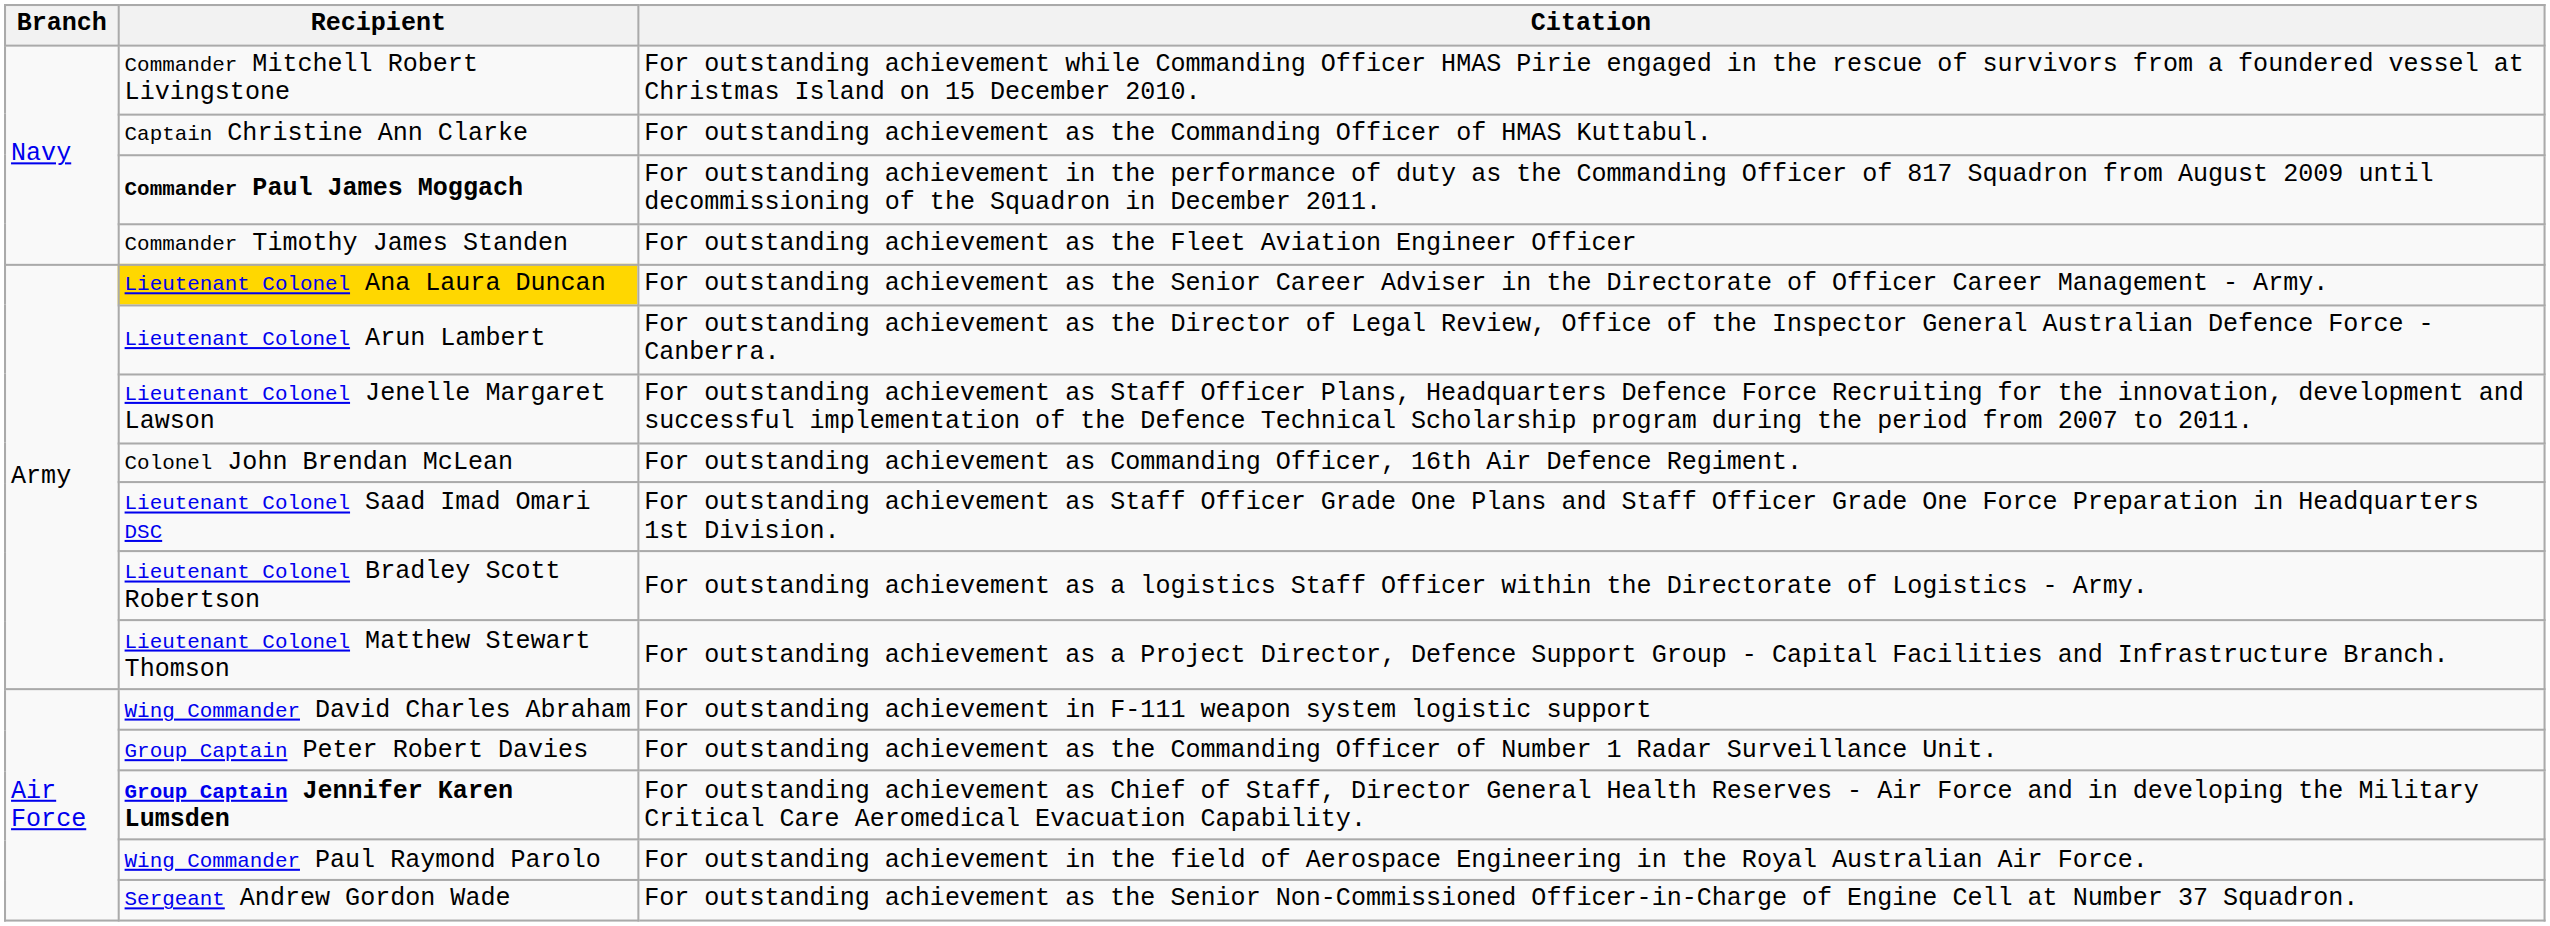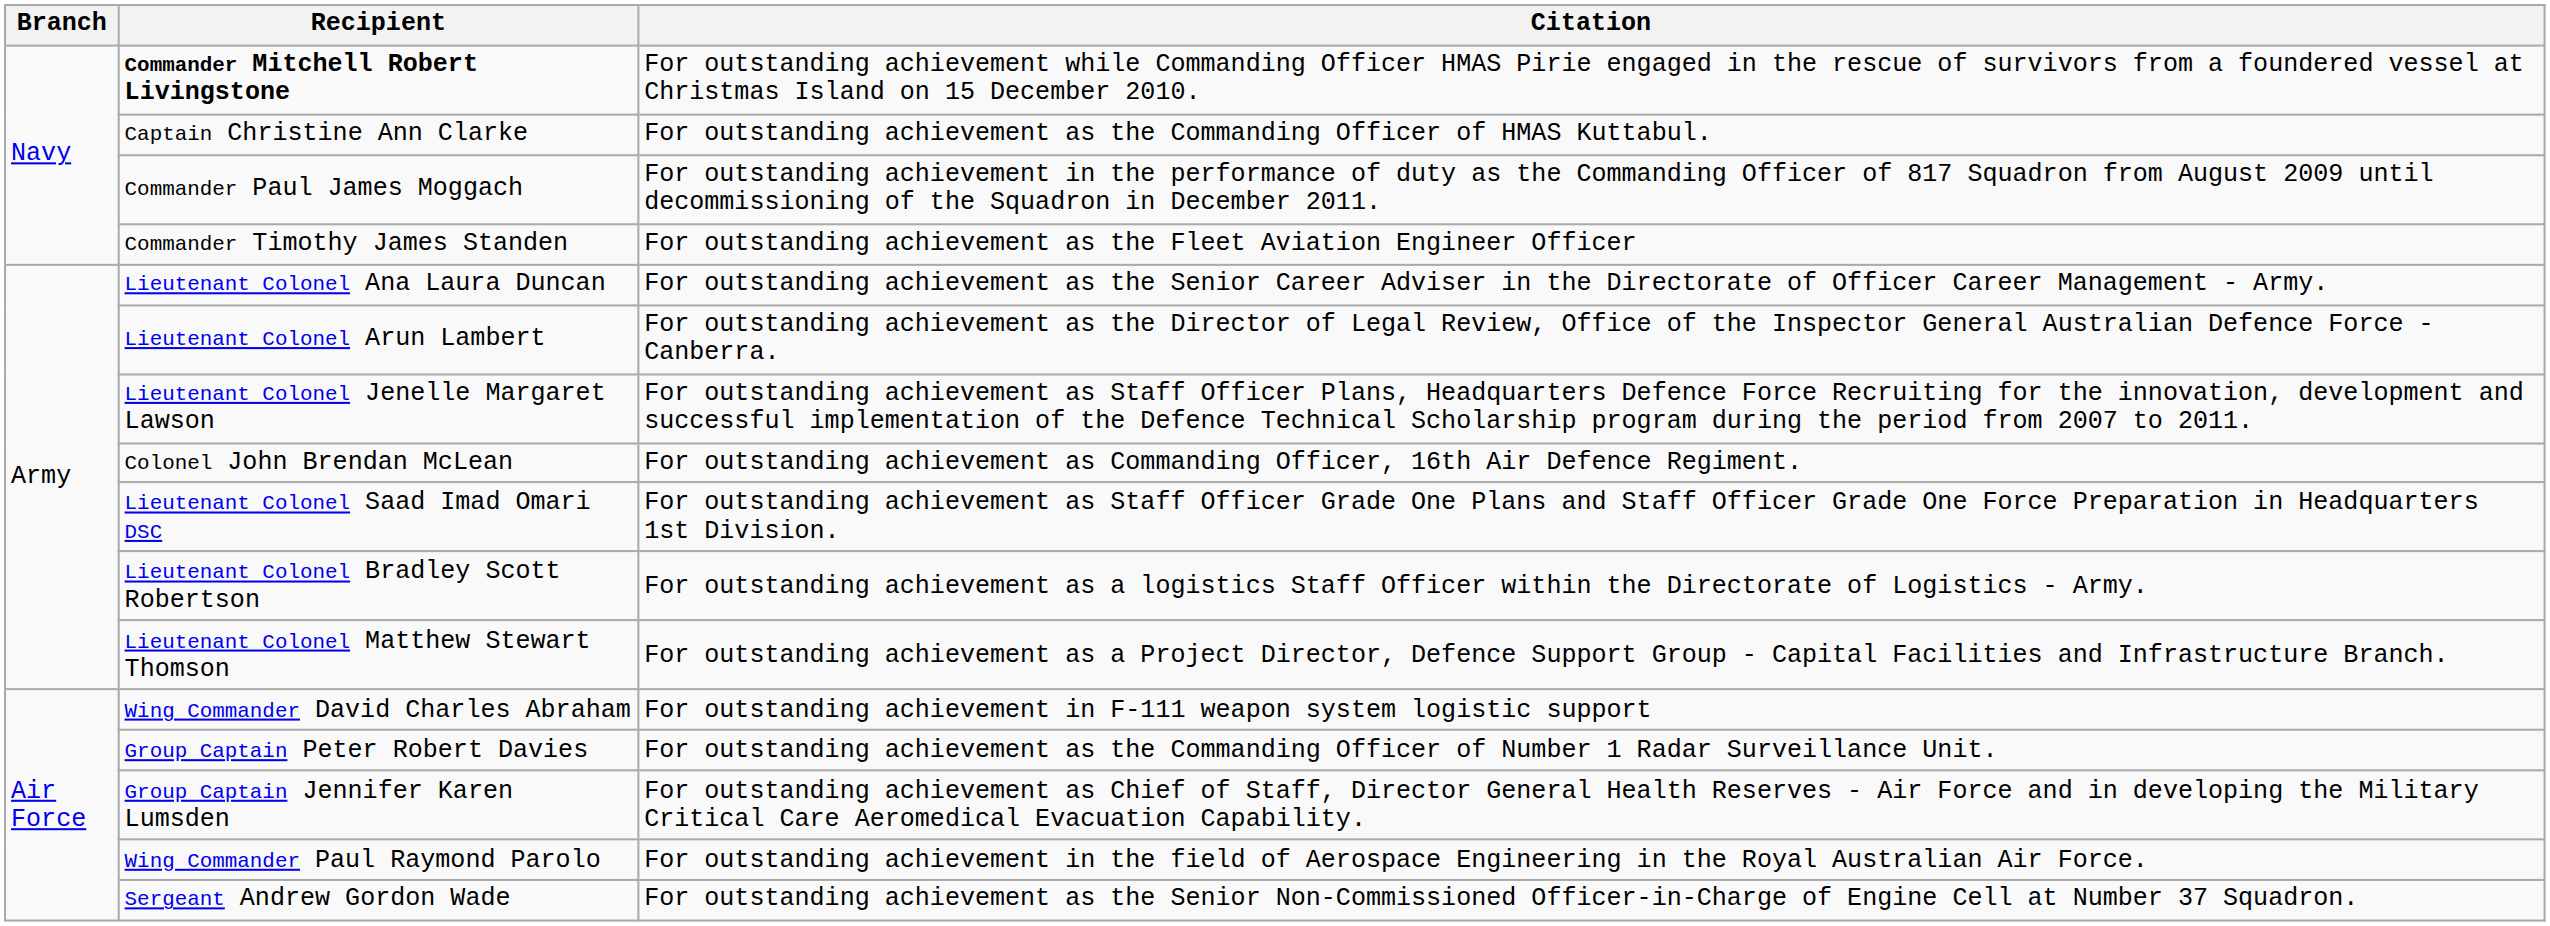(301, 80) normal -> (301, 80) bold
(324, 190) bold -> (324, 190) normal
(365, 285) gold background -> (365, 285) no background
(319, 805) bold -> (319, 805) normal
